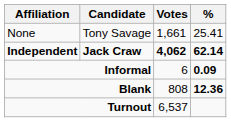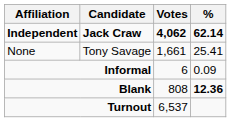rows swapped: (42, 51) <-> (21, 33)
(205, 70) bold -> (205, 70) normal
